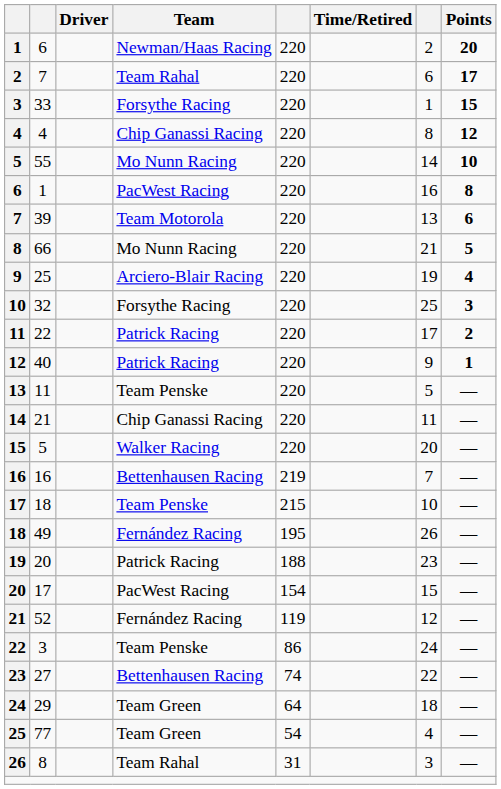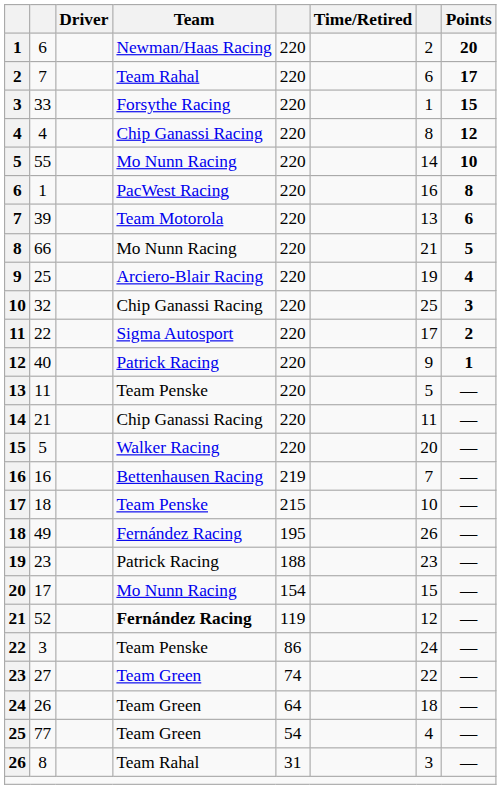(173, 304) Forsythe Racing -> (190, 304) Chip Ganassi Racing
(168, 333) Patrick Racing -> (175, 333) Sigma Autosport
(43, 561) 20 -> (43, 561) 23
(173, 590) PacWest Racing -> (177, 590) Mo Nunn Racing
(179, 618) normal -> (184, 618) bold
(190, 676) Bettenhausen Racing -> (159, 676) Team Green
(43, 704) 29 -> (43, 704) 26
